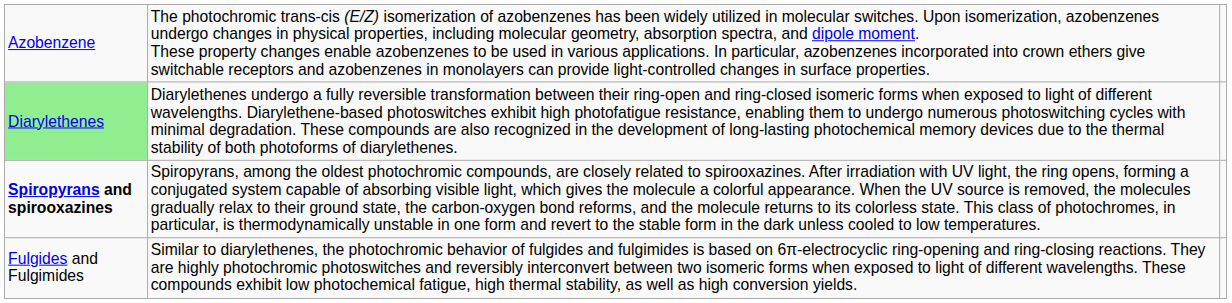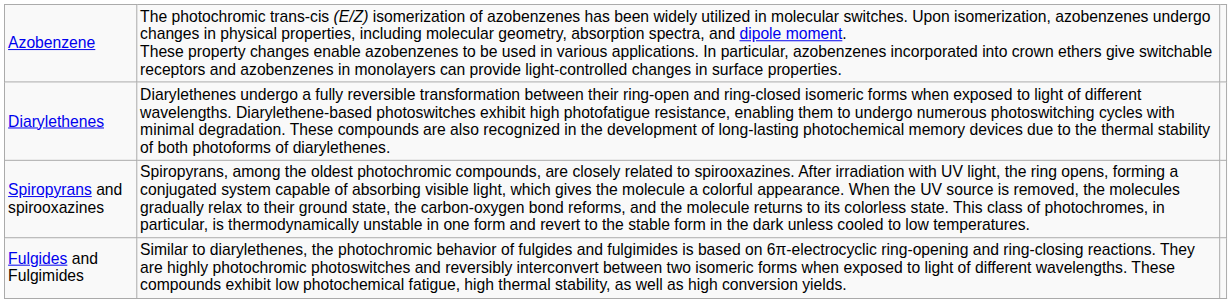(56, 121) lightgreen background -> (56, 121) no background
(70, 198) bold -> (65, 198) normal
